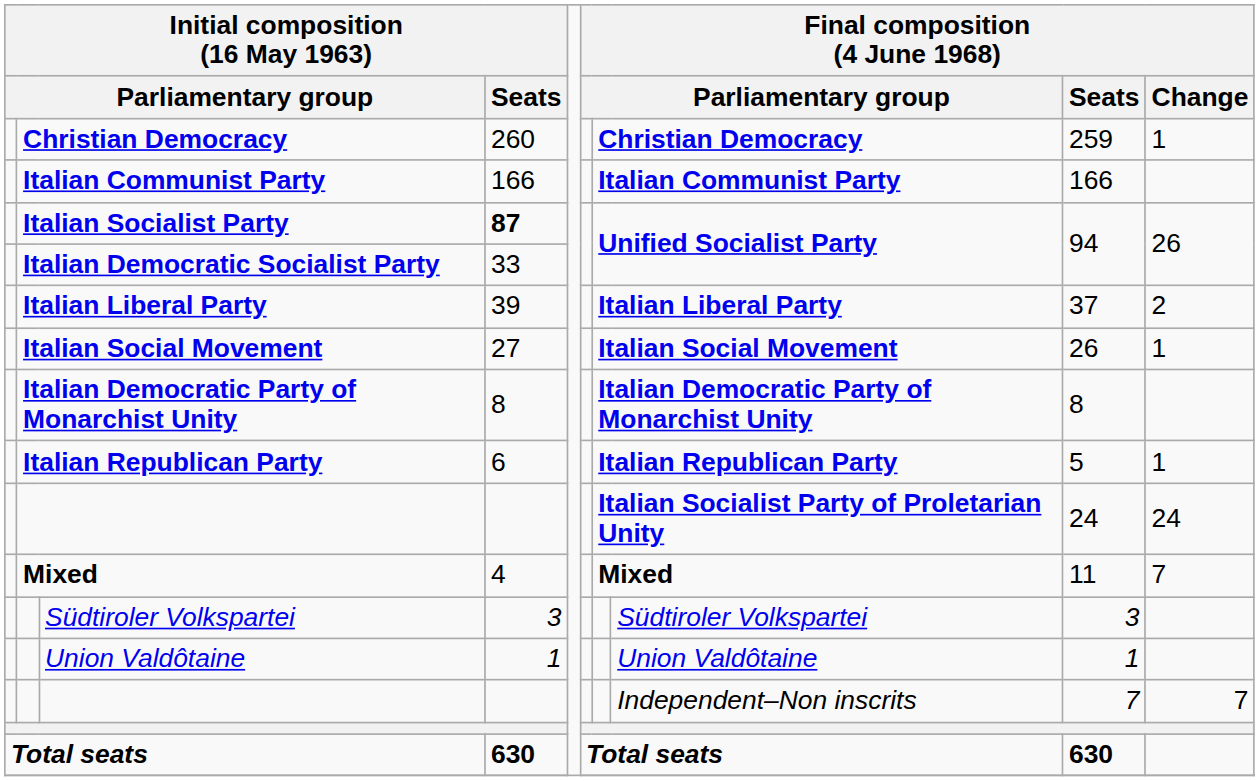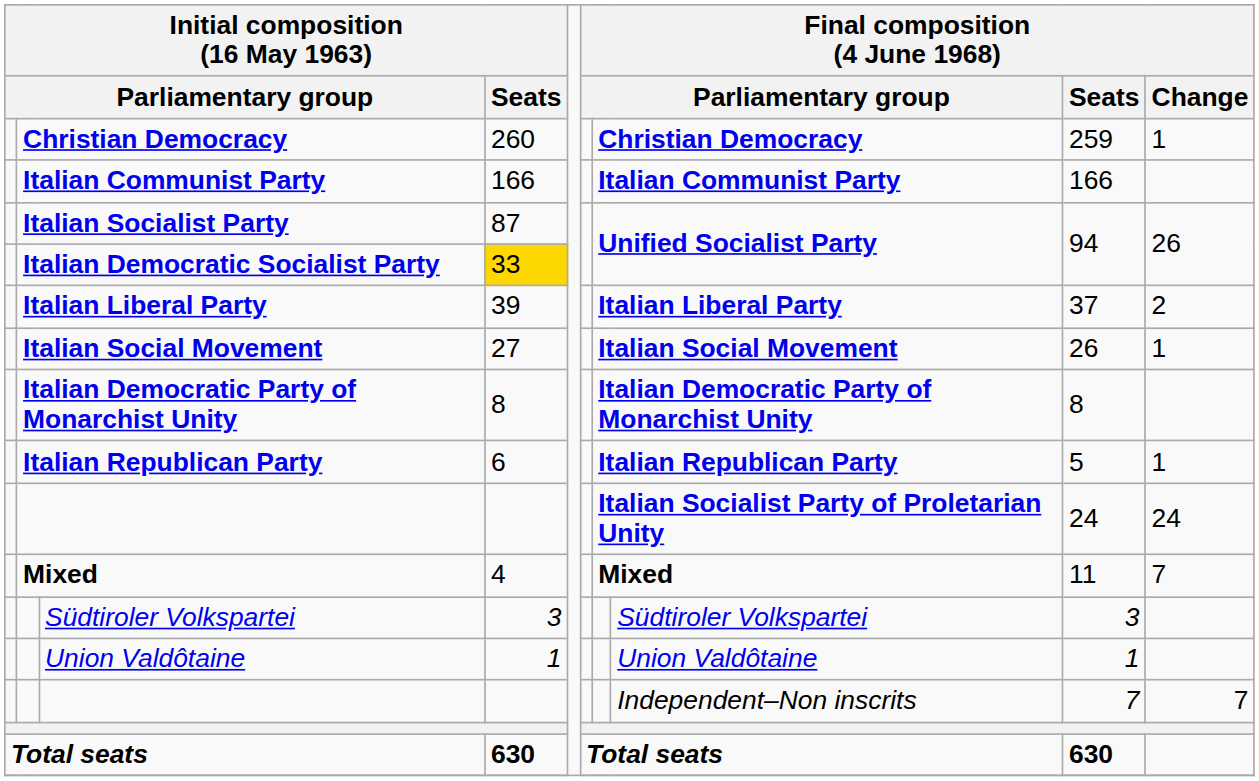(506, 222) bold -> (506, 222) normal
(506, 264) no background -> (506, 264) gold background
